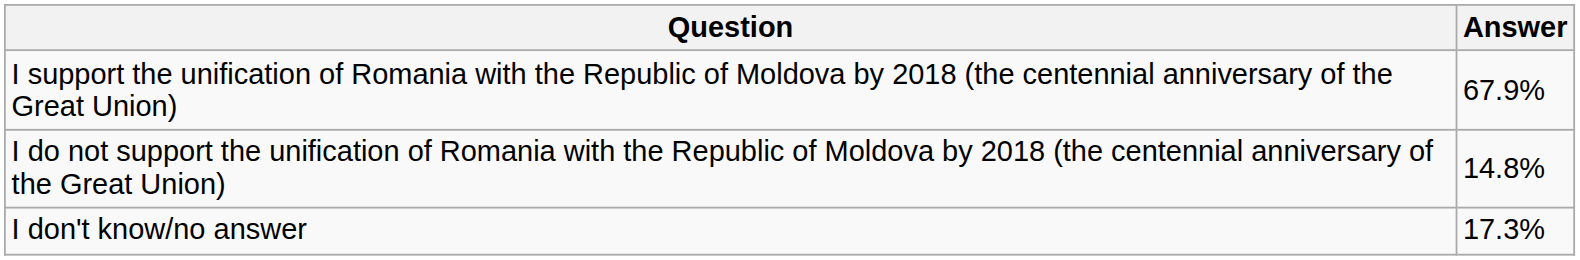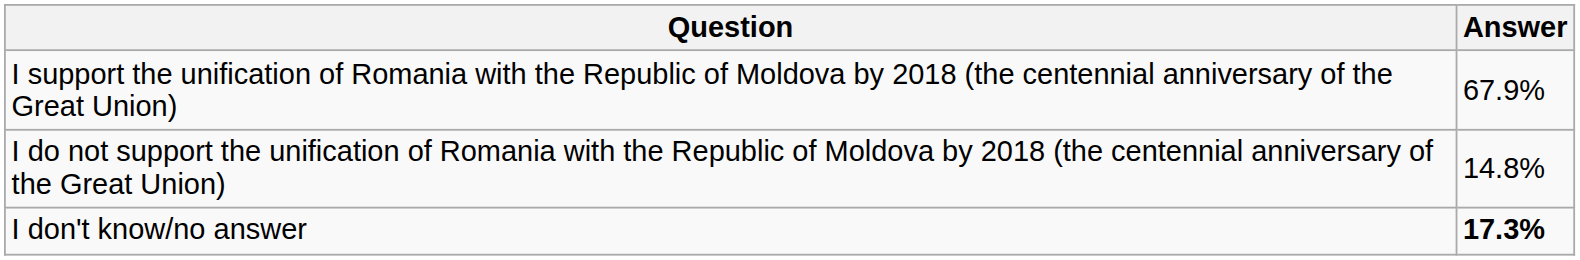(1504, 230) normal -> (1504, 230) bold
